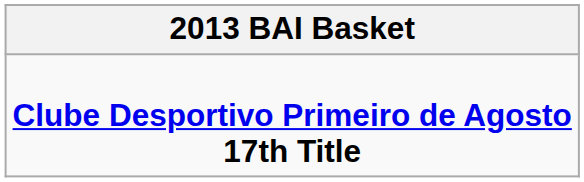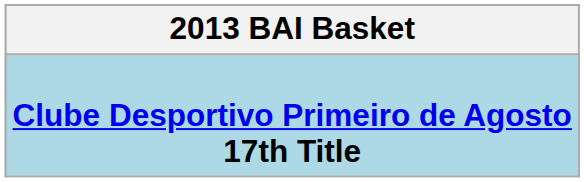(292, 132) no background -> (292, 132) lightblue background
